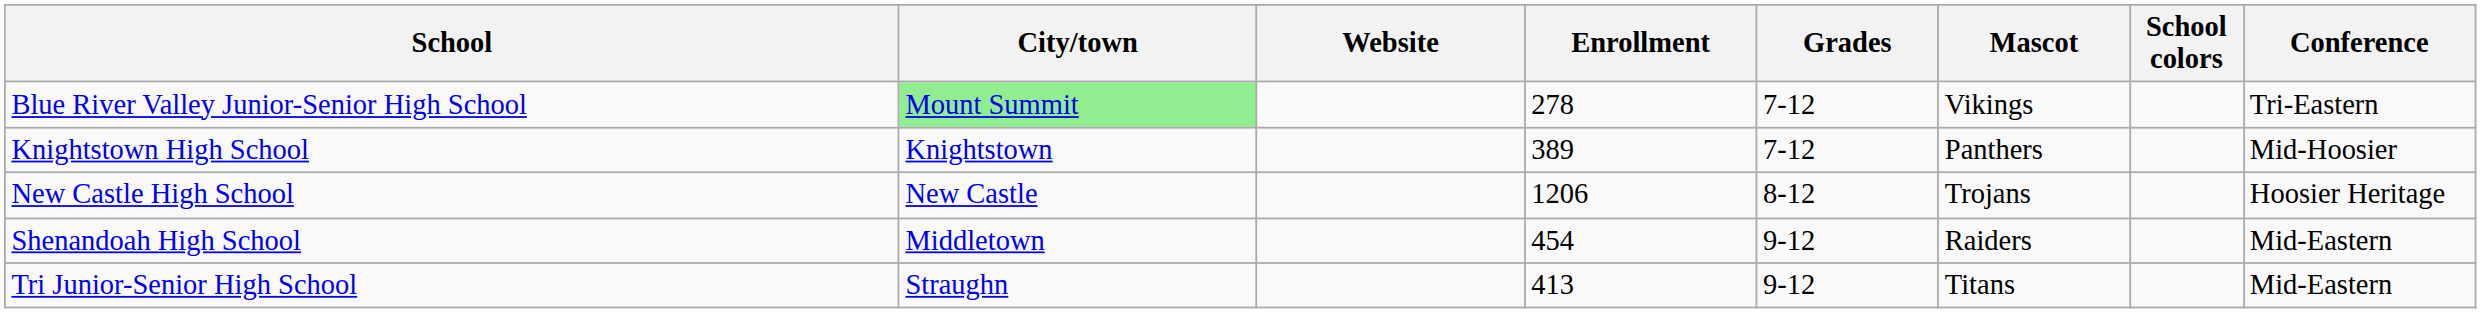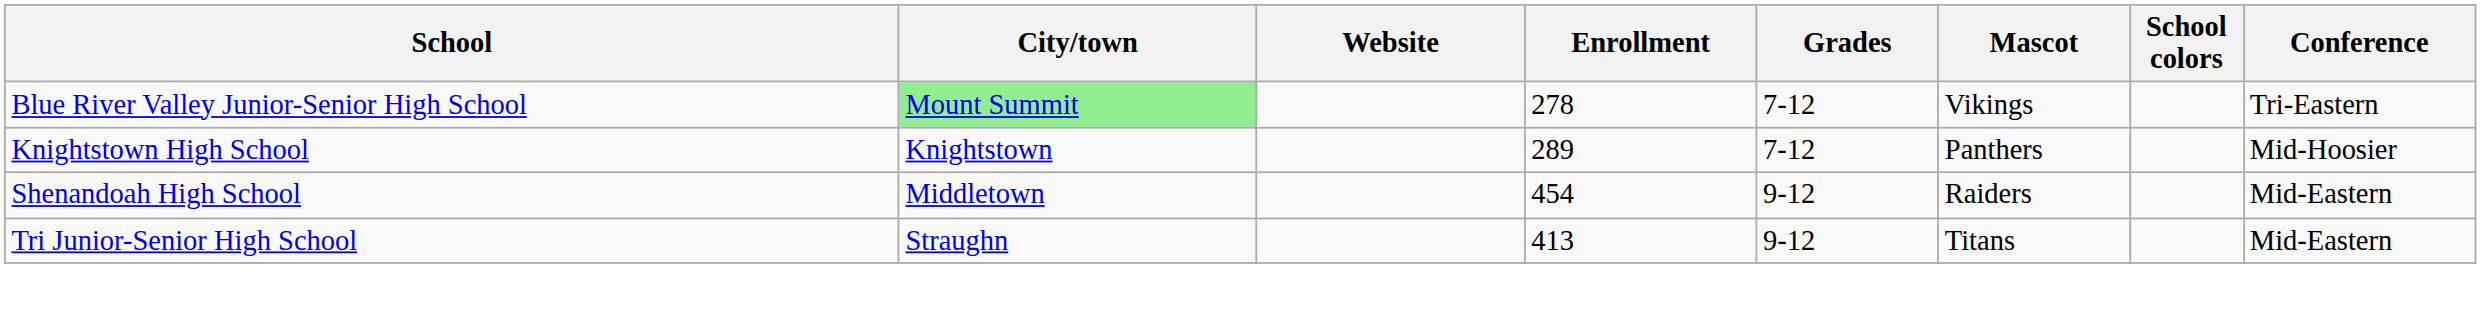(1553, 149) 389 -> (1553, 149) 289
- row: (153, 194)
